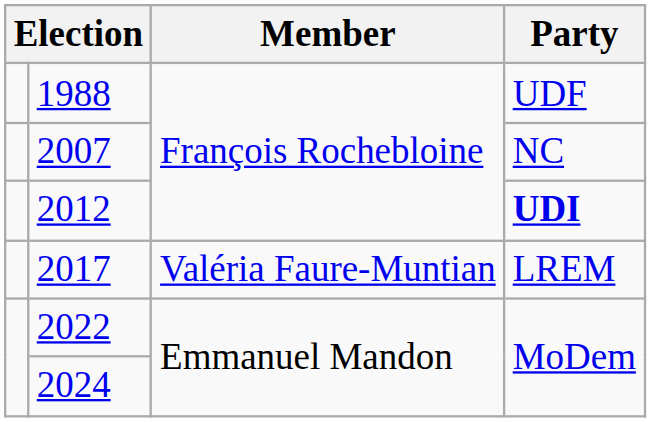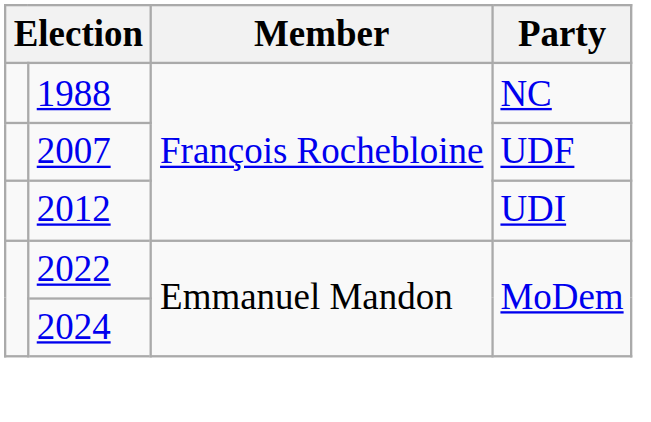(550, 92) UDF -> (526, 92) NC
(538, 151) NC -> (537, 151) UDF
(547, 209) bold -> (533, 209) normal
- row: (74, 268)
